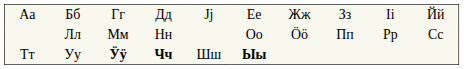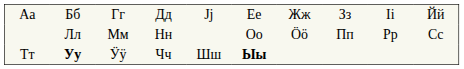(73, 54) normal -> (73, 54) bold
(118, 54) bold -> (118, 54) normal
(163, 54) bold -> (163, 54) normal
